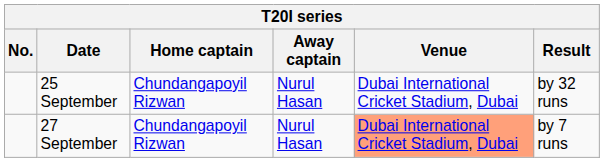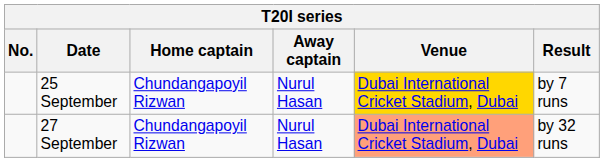(438, 93) no background -> (438, 93) gold background
(557, 93) by 32 runs -> (553, 93) by 7 runs
(553, 135) by 7 runs -> (557, 135) by 32 runs
